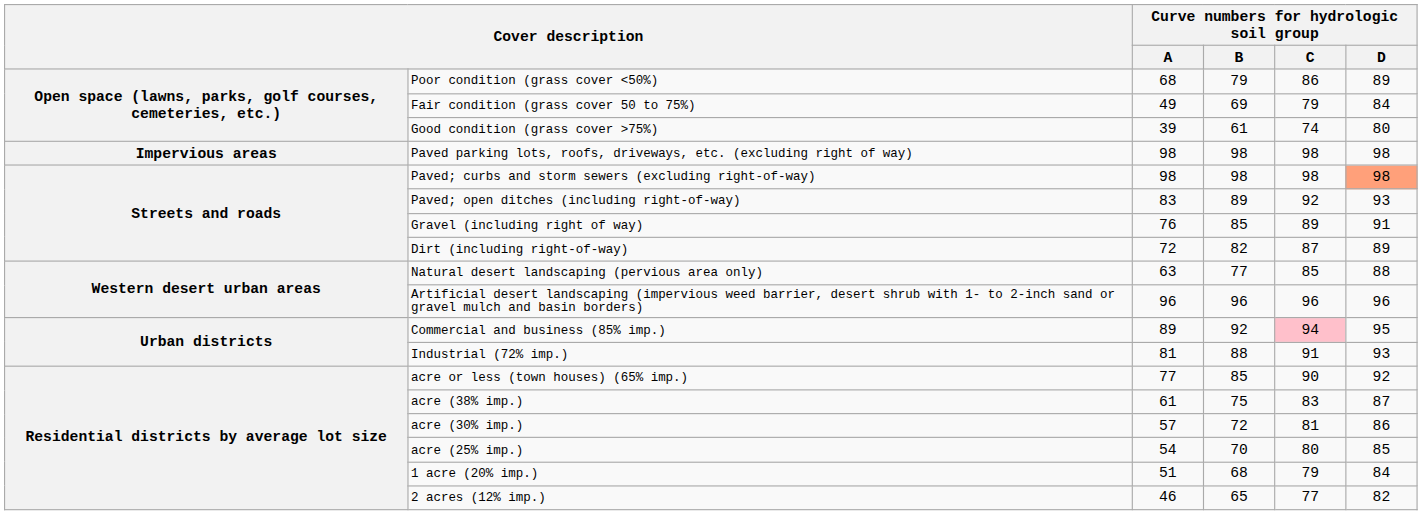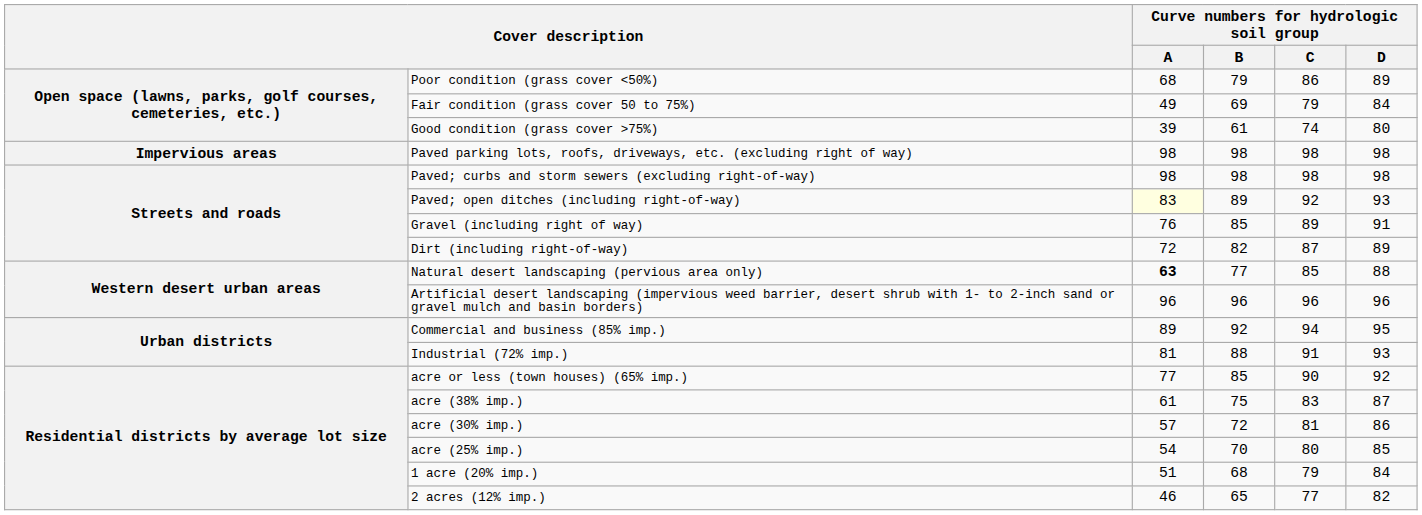(1381, 177) lightsalmon background -> (1381, 177) no background
(1168, 201) no background -> (1168, 201) lightyellow background
(1168, 273) normal -> (1168, 273) bold
(1310, 330) pink background -> (1310, 330) no background
